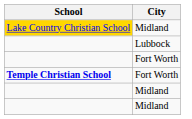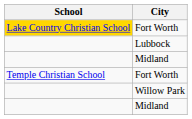(152, 28) Midland -> (157, 28) Fort Worth
(157, 59) Fort Worth -> (152, 59) Midland
(59, 75) bold -> (56, 75) normal
(152, 91) Midland -> (160, 91) Willow Park
